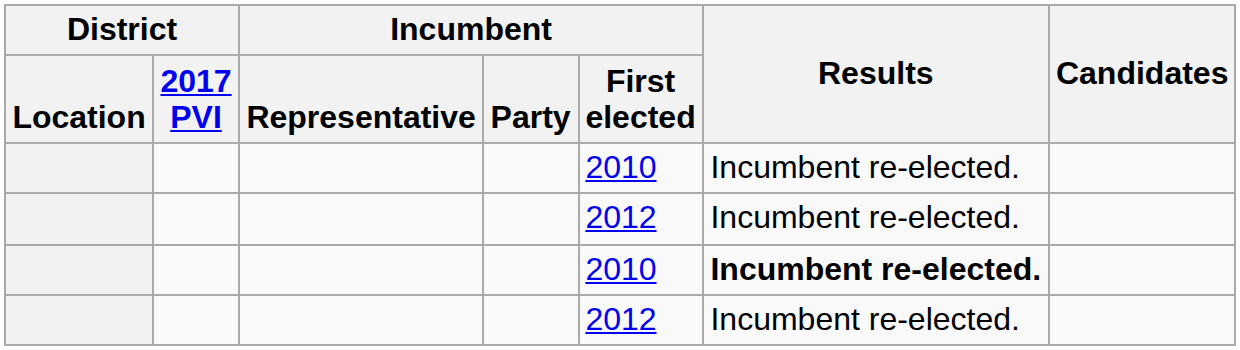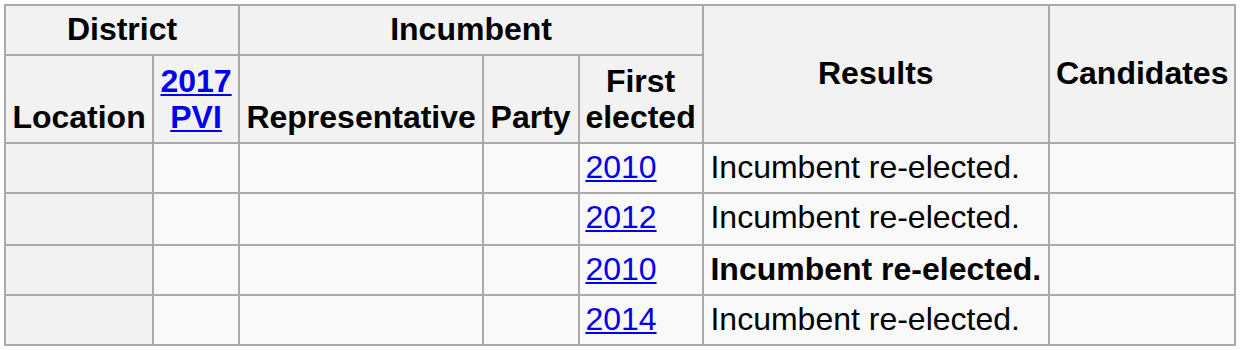(621, 319) 2012 -> (621, 319) 2014
